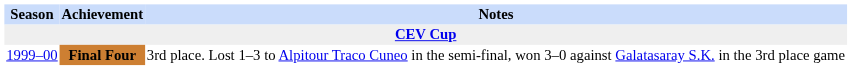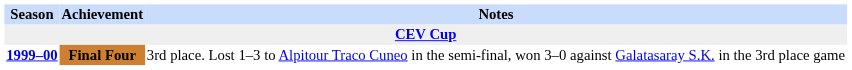(32, 54) normal -> (32, 54) bold
